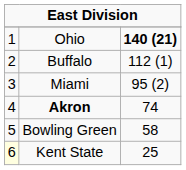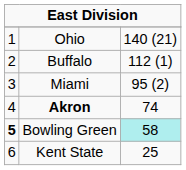(150, 38) bold -> (150, 38) normal
(12, 130) normal -> (12, 130) bold
(150, 130) no background -> (150, 130) paleturquoise background
(12, 152) lightyellow background -> (12, 152) no background
